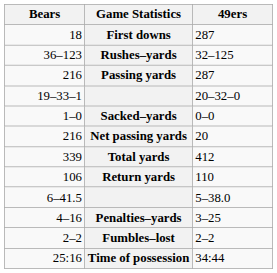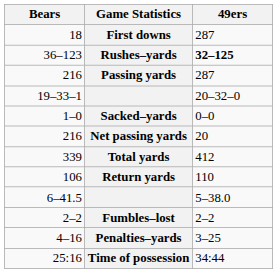(214, 55) normal -> (214, 55) bold
rows swapped: (72, 237) <-> (69, 217)
